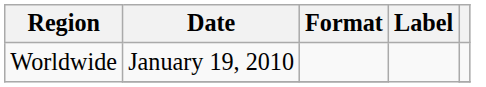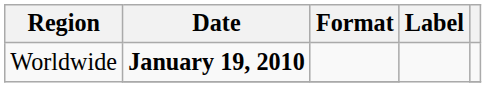(211, 61) normal -> (216, 61) bold
